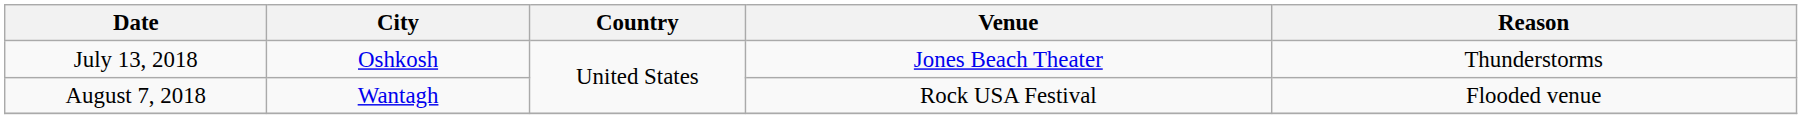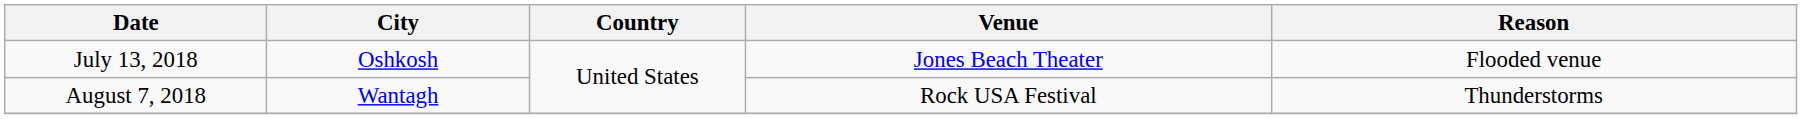(1534, 58) Thunderstorms -> (1534, 58) Flooded venue
(1534, 95) Flooded venue -> (1534, 95) Thunderstorms
